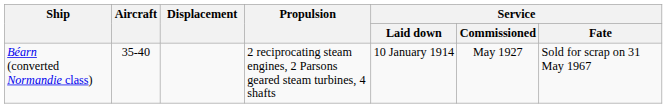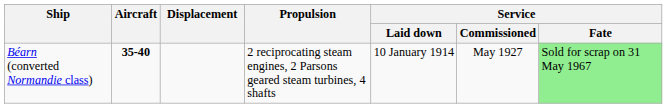(136, 52) normal -> (136, 52) bold
(591, 59) no background -> (591, 59) lightgreen background
